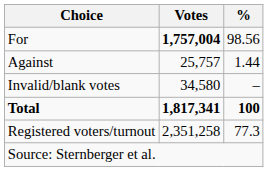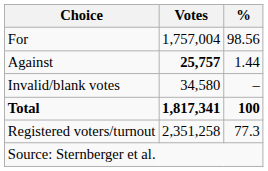(191, 39) bold -> (191, 39) normal
(200, 62) normal -> (200, 62) bold
